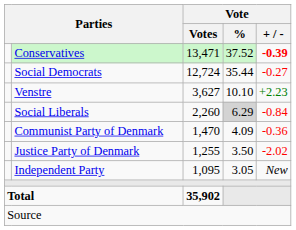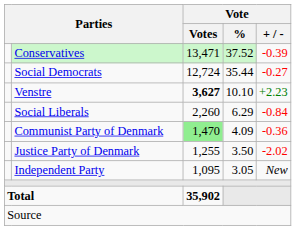(275, 53) bold -> (275, 53) normal
(206, 92) normal -> (206, 92) bold
(243, 111) lightgrey background -> (243, 111) no background
(206, 131) no background -> (206, 131) lightgreen background
